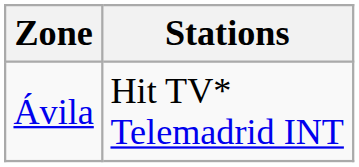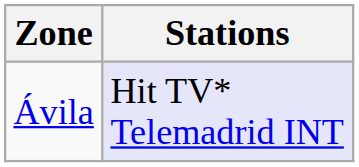(227, 110) no background -> (227, 110) lavender background
